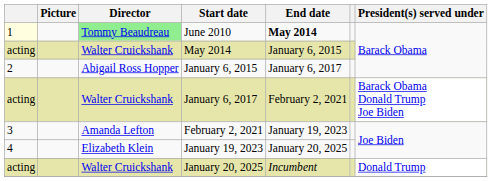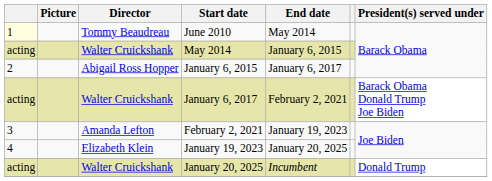(125, 31) lightgreen background -> (125, 31) no background
(292, 31) bold -> (292, 31) normal
